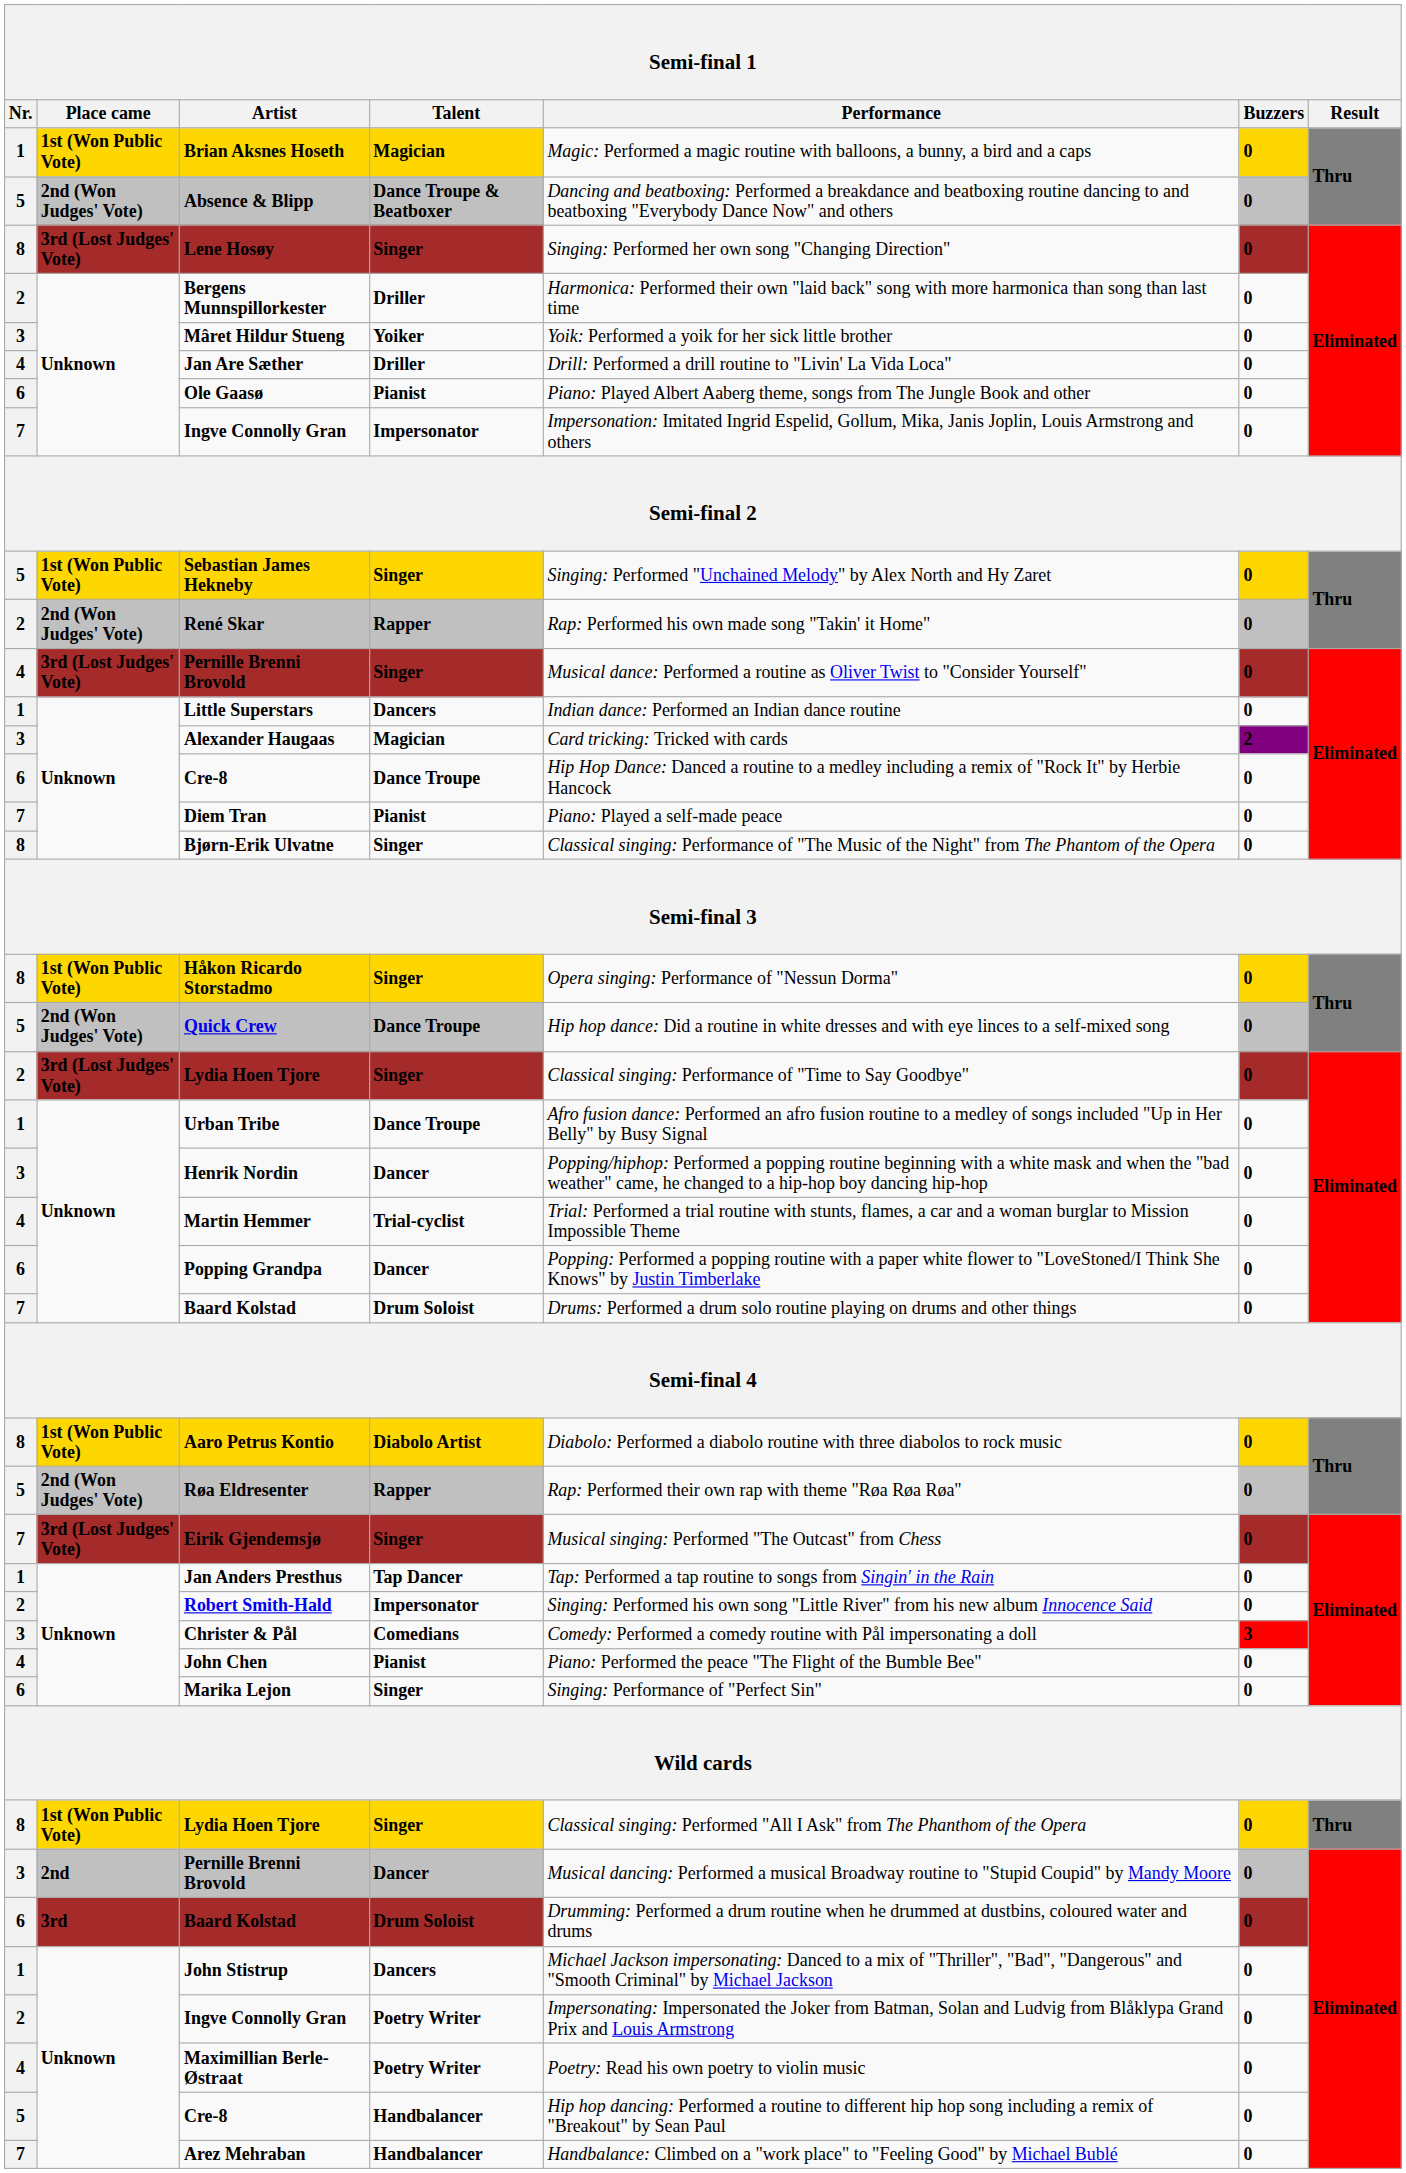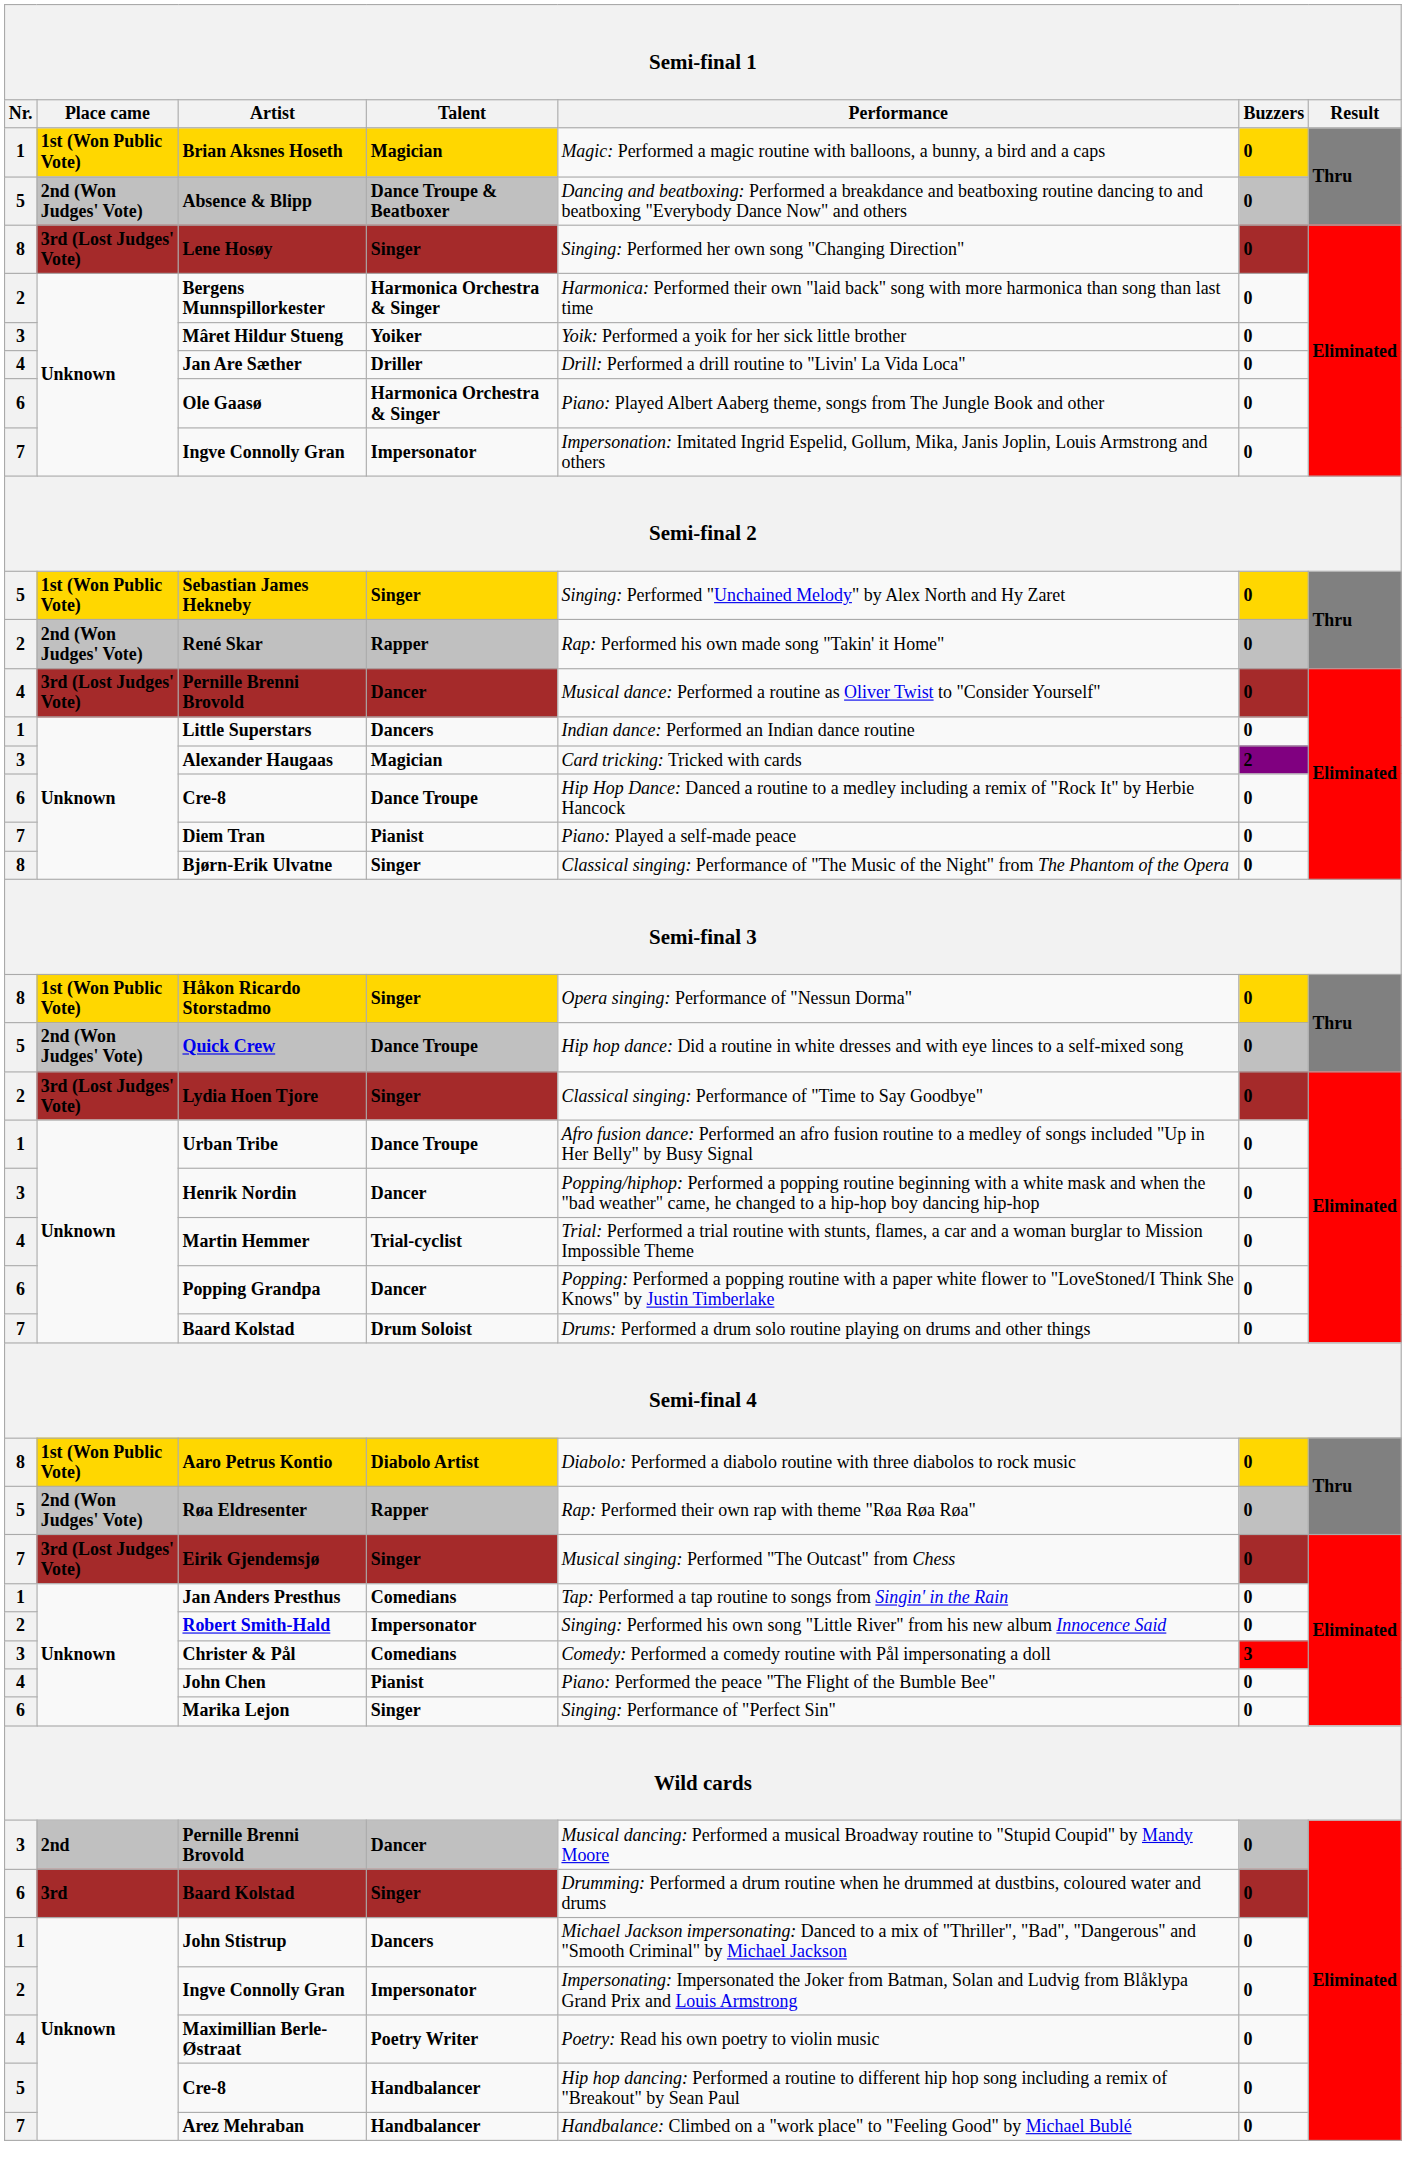(399, 297) Driller -> (455, 297) Harmonica Orchestra & Singer
(400, 393) Pianist -> (455, 403) Harmonica Orchestra & Singer
(398, 672) Singer -> (399, 692) Dancer
(418, 1577) Tap Dancer -> (414, 1597) Comedians
- row: (21, 1824)
(424, 1921) Drum Soloist -> (396, 1893) Singer
(427, 2018) Poetry Writer -> (424, 1990) Impersonator
